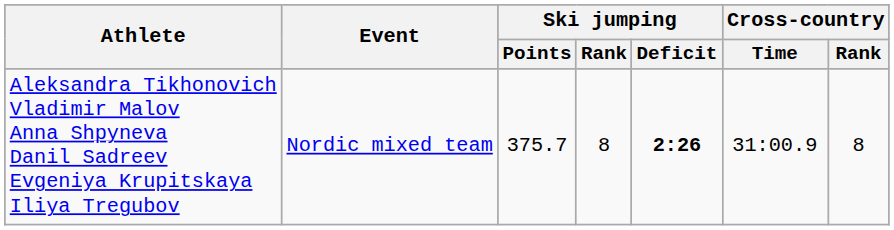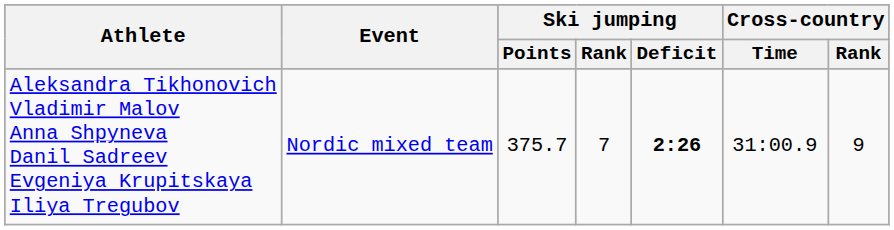(604, 146) 8 -> (604, 146) 7
(859, 146) 8 -> (859, 146) 9
